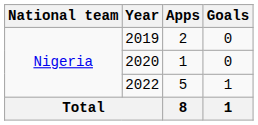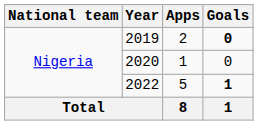(228, 39) normal -> (228, 39) bold
(228, 85) normal -> (228, 85) bold
